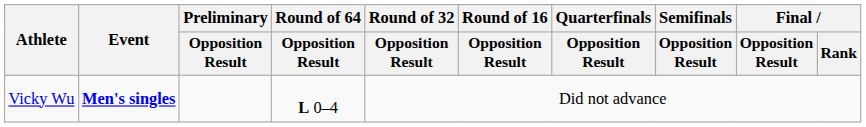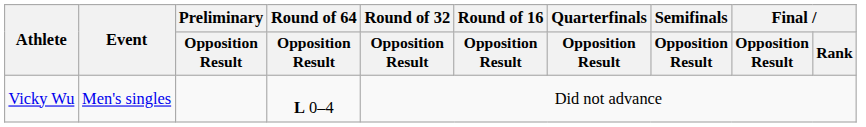(129, 99) bold -> (127, 99) normal
